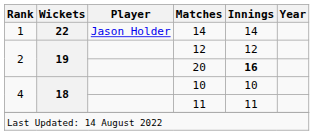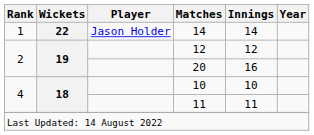(251, 67) bold -> (251, 67) normal
